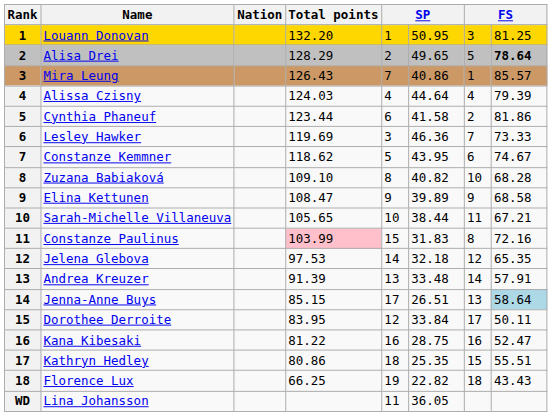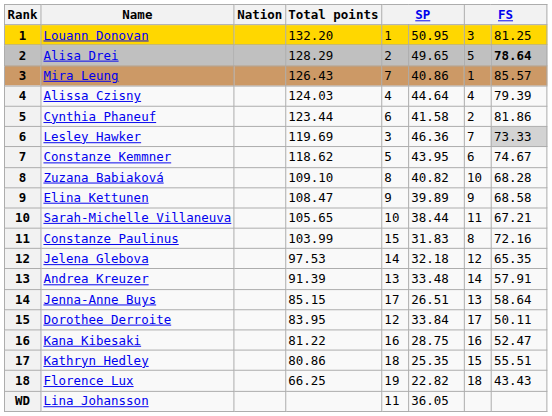(513, 137) no background -> (513, 137) lightgrey background
(311, 238) pink background -> (311, 238) no background
(513, 299) lightblue background -> (513, 299) no background
